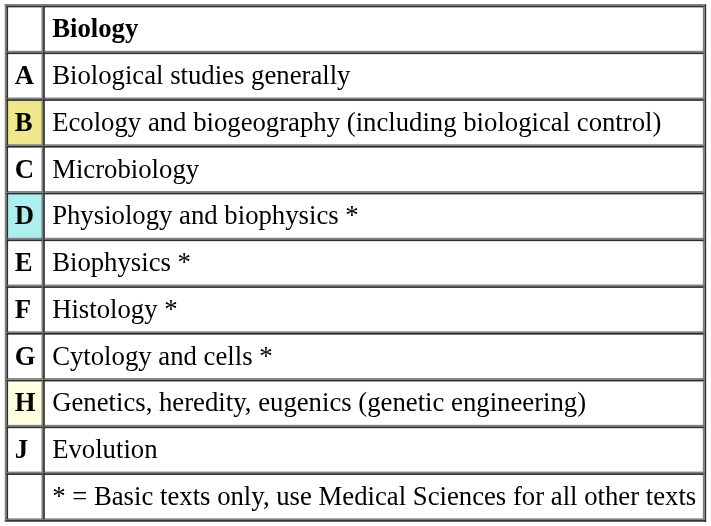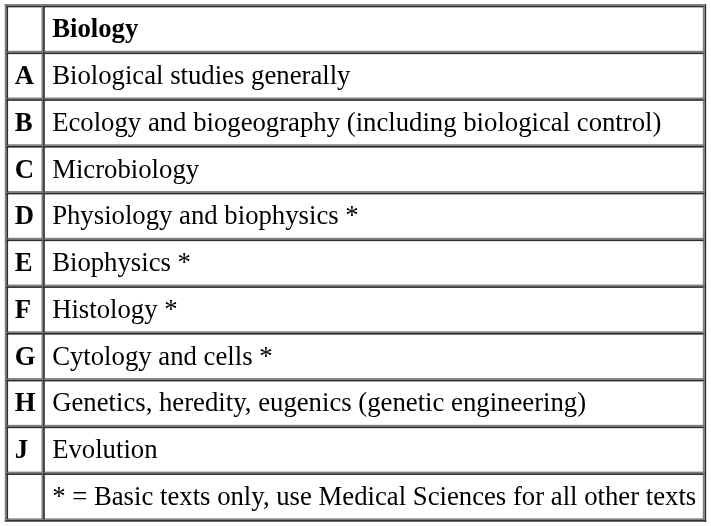(24, 122) khaki background -> (24, 122) no background
(24, 215) paleturquoise background -> (24, 215) no background
(25, 402) lightyellow background -> (25, 402) no background
